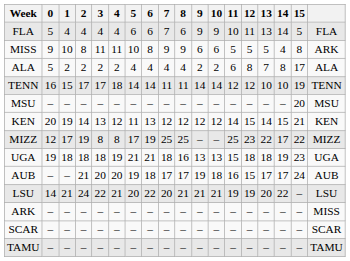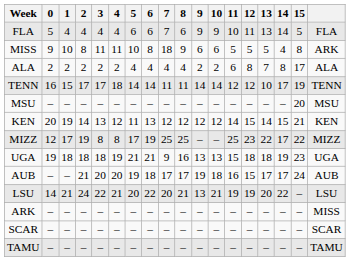(167, 49) 9 -> (167, 49) 18
(50, 67) 5 -> (50, 67) 2
(283, 85) 10 -> (283, 85) 17
(167, 157) 18 -> (167, 157) 9
(200, 193) 21 -> (200, 193) 13
